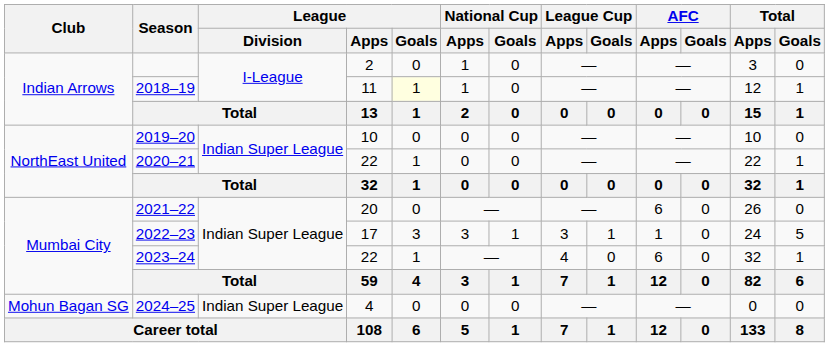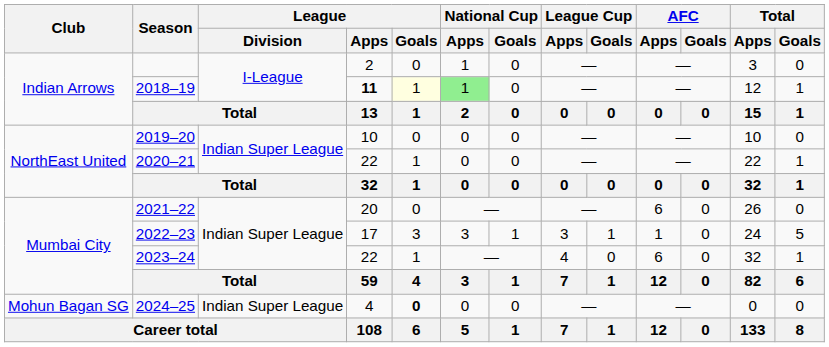(369, 88) normal -> (369, 88) bold
(465, 88) no background -> (465, 88) lightgreen background
(416, 305) normal -> (416, 305) bold
